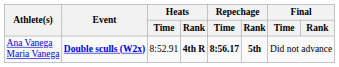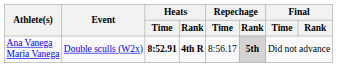(104, 49) bold -> (103, 49) normal
(164, 49) normal -> (162, 49) bold
(224, 49) bold -> (222, 49) normal
(255, 49) no background -> (252, 49) lightgrey background
